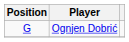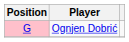(27, 28) no background -> (27, 28) pink background
